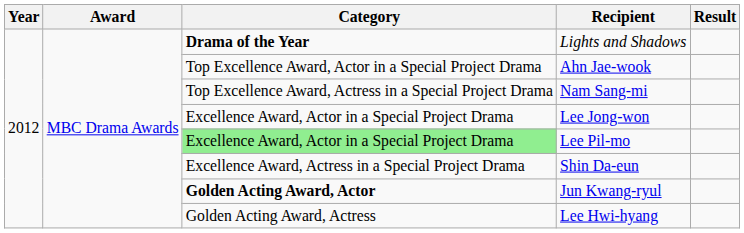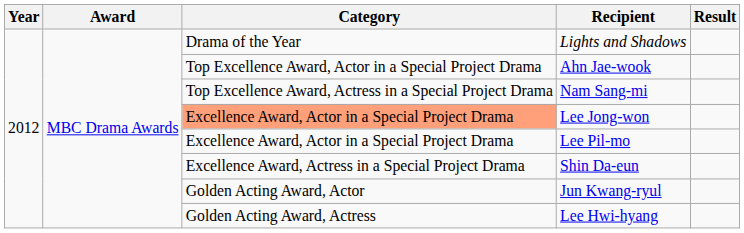(247, 41) bold -> (243, 41) normal
(350, 116) no background -> (350, 116) lightsalmon background
(350, 141) lightgreen background -> (350, 141) no background
(281, 191) bold -> (275, 191) normal
